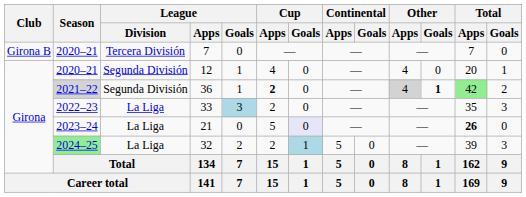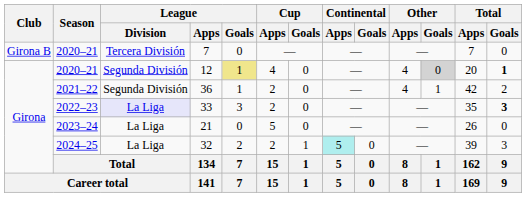(239, 70) no background -> (239, 70) khaki background
(438, 70) no background -> (438, 70) lightgrey background
(504, 70) normal -> (504, 70) bold
(77, 88) lightgrey background -> (77, 88) no background
(273, 88) bold -> (273, 88) normal
(405, 88) lightgrey background -> (405, 88) no background
(438, 88) bold -> (438, 88) normal
(471, 88) lightgreen background -> (471, 88) no background
(145, 107) no background -> (145, 107) lavender background
(239, 107) lightblue background -> (239, 107) no background
(504, 107) normal -> (504, 107) bold
(306, 126) lavender background -> (306, 126) no background
(471, 126) bold -> (471, 126) normal
(77, 145) lightgreen background -> (77, 145) no background
(306, 145) lightblue background -> (306, 145) no background
(339, 145) no background -> (339, 145) paleturquoise background
